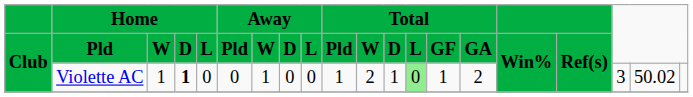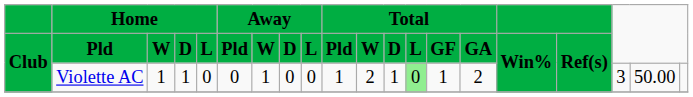(185, 77) bold -> (185, 77) normal
(655, 77) 50.02 -> (655, 77) 50.00
